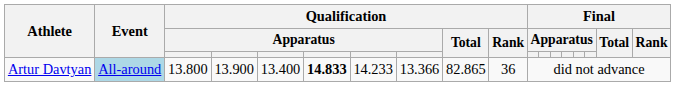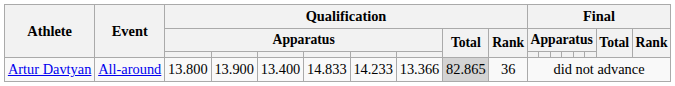(130, 69) lightblue background -> (130, 69) no background
(327, 69) bold -> (327, 69) normal
(466, 69) no background -> (466, 69) lightgrey background
